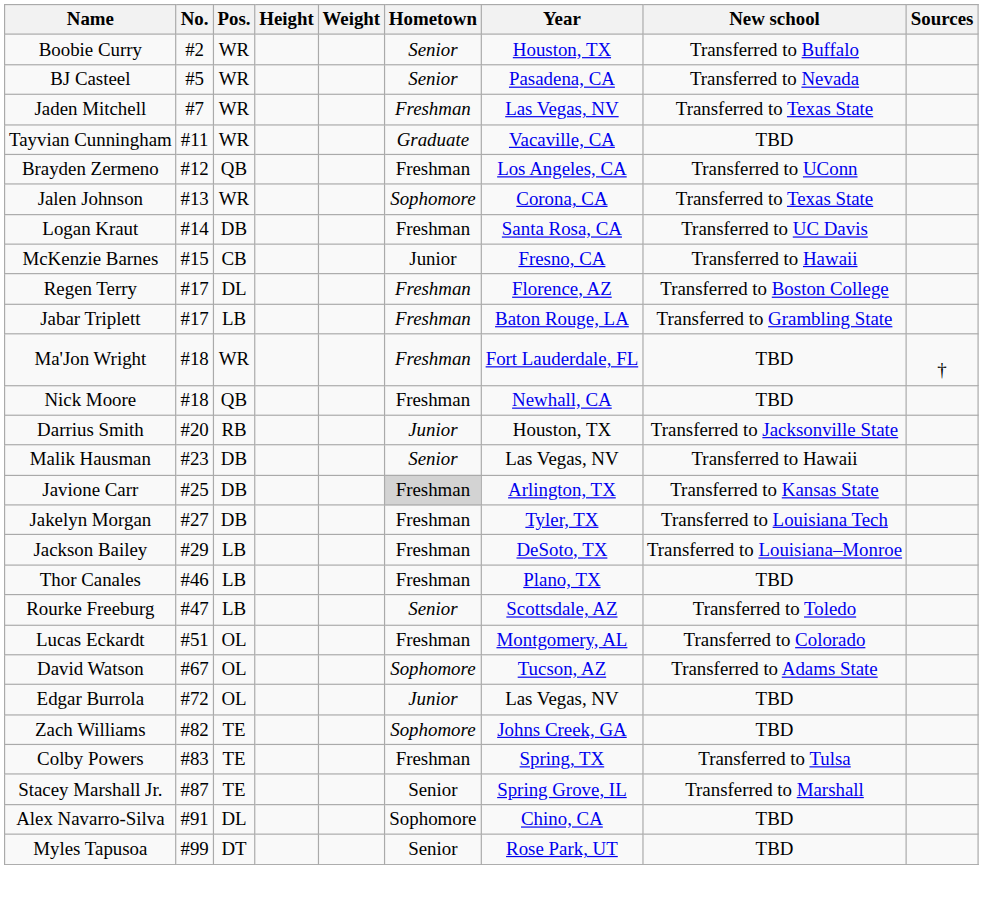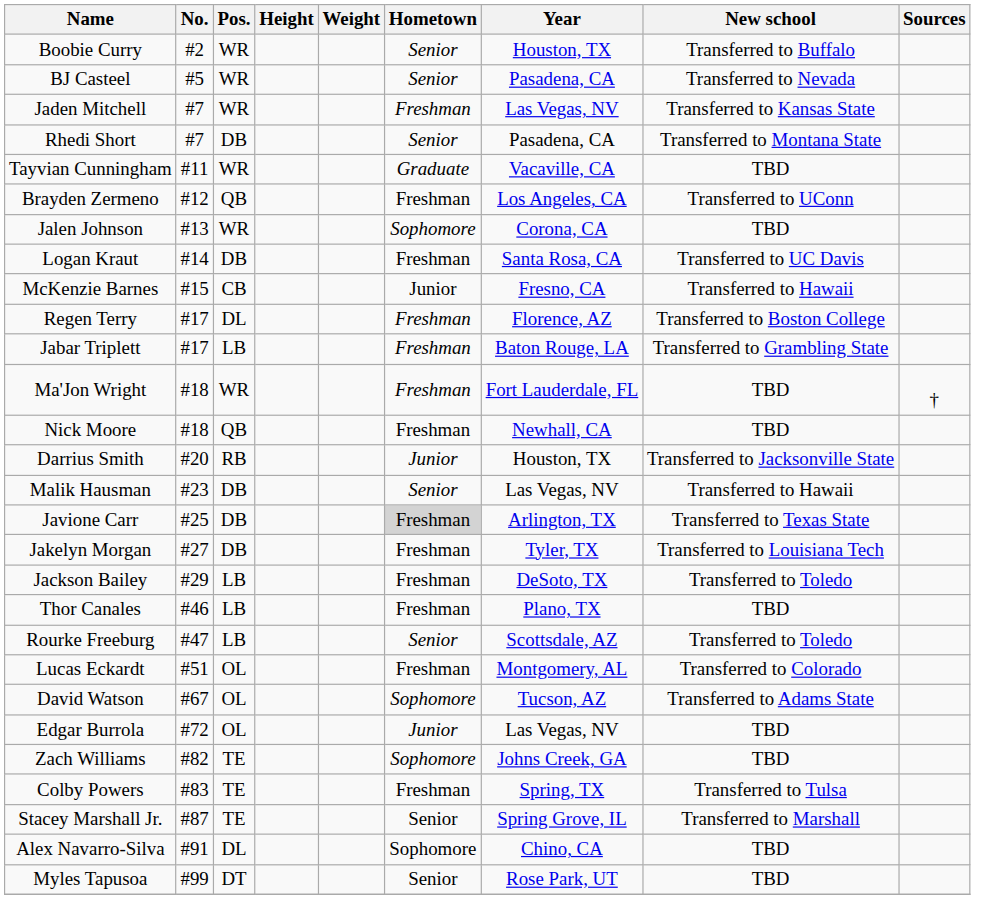(774, 109) Transferred to Texas State -> (771, 109) Transferred to Kansas State
+ row: (90, 139)
(774, 199) Transferred to Texas State -> (771, 229) TBD
(774, 489) Transferred to Kansas State -> (771, 519) Transferred to Texas State
(775, 549) Transferred to Louisiana–Monroe -> (771, 579) Transferred to Toledo
